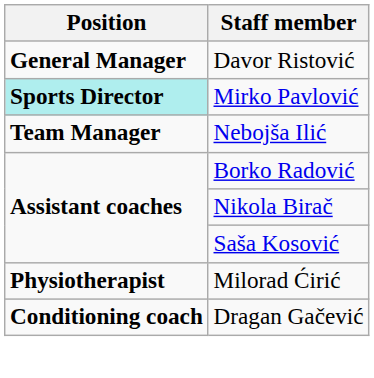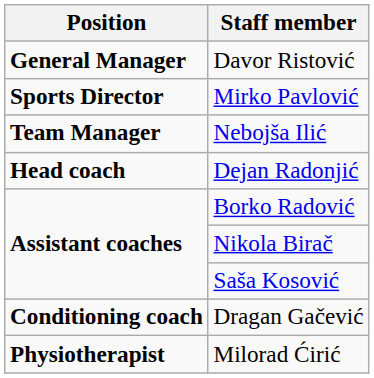(87, 96) paleturquoise background -> (87, 96) no background
+ row: (286, 170)
rows swapped: (289, 317) <-> (277, 280)
